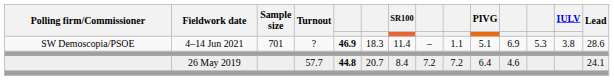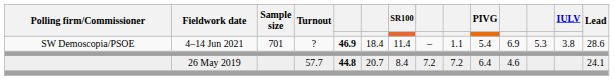(375, 44) 18.3 -> (375, 44) 18.4
(485, 44) 5.1 -> (485, 44) 5.4
